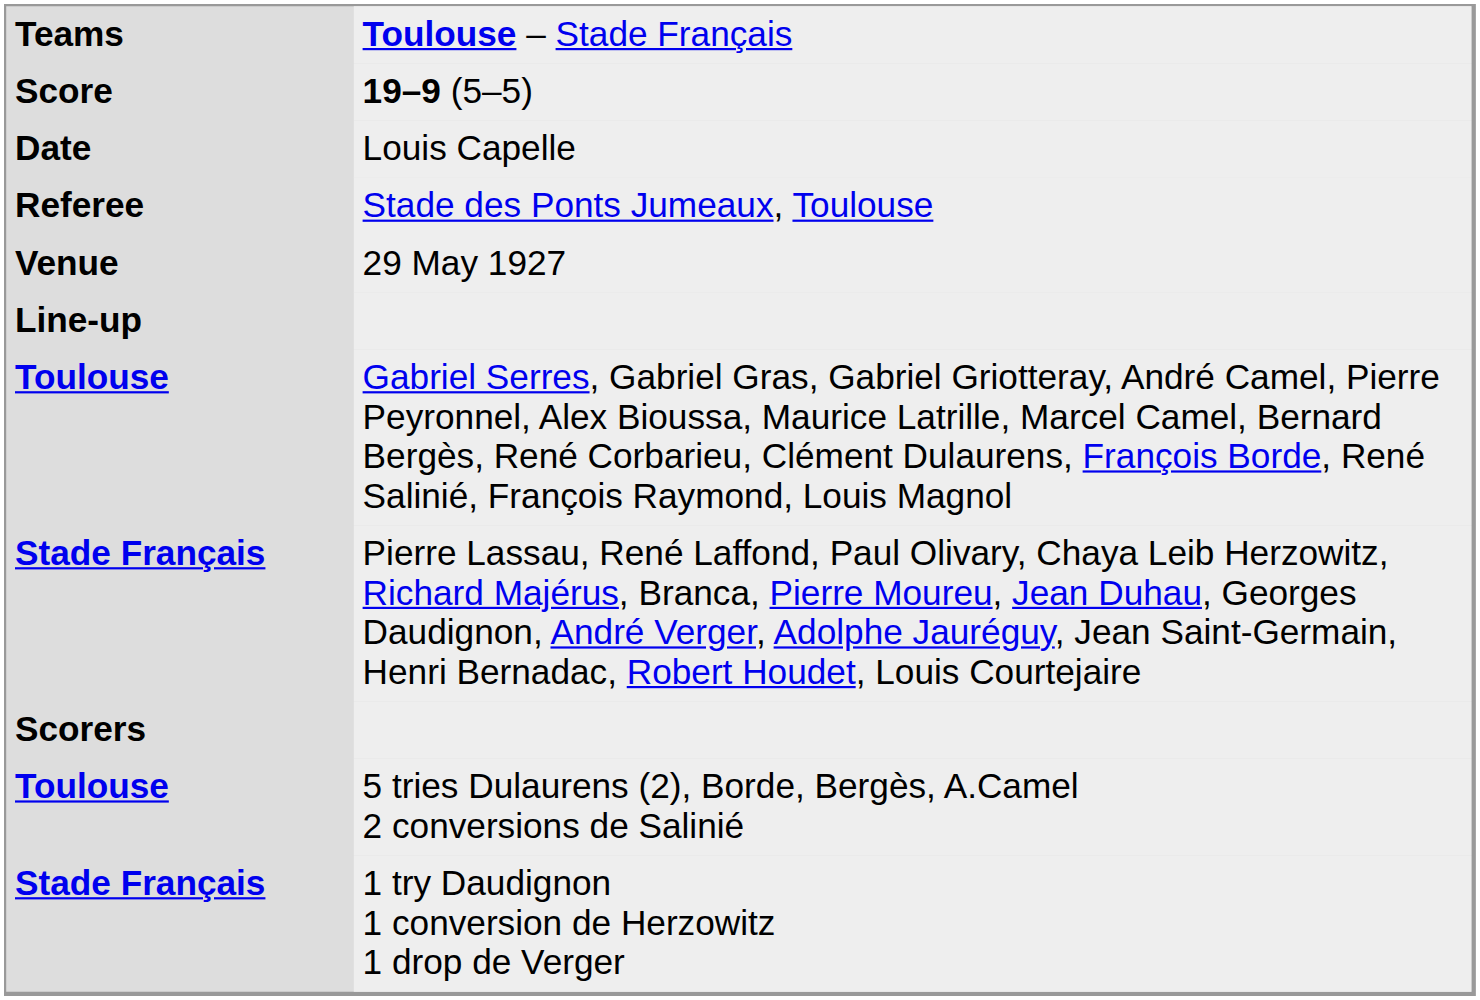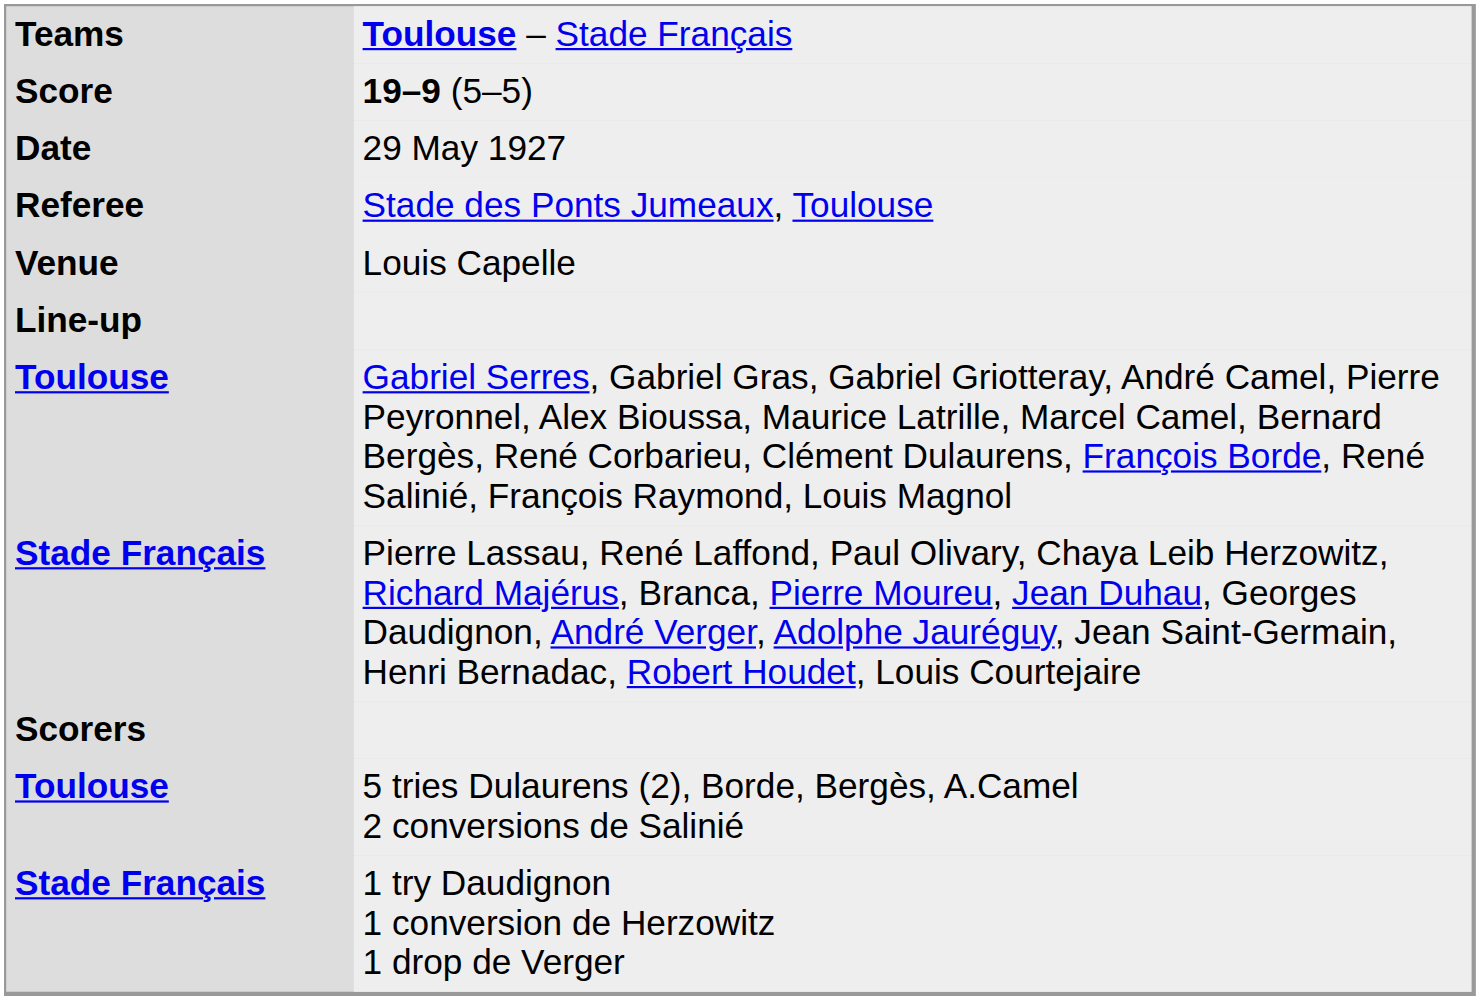(469, 148) Louis Capelle -> (464, 148) 29 May 1927
(464, 263) 29 May 1927 -> (469, 263) Louis Capelle
